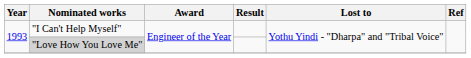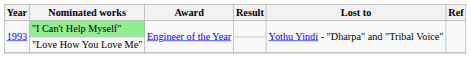(77, 28) no background -> (77, 28) lightgreen background
(87, 45) lightgrey background -> (87, 45) no background
